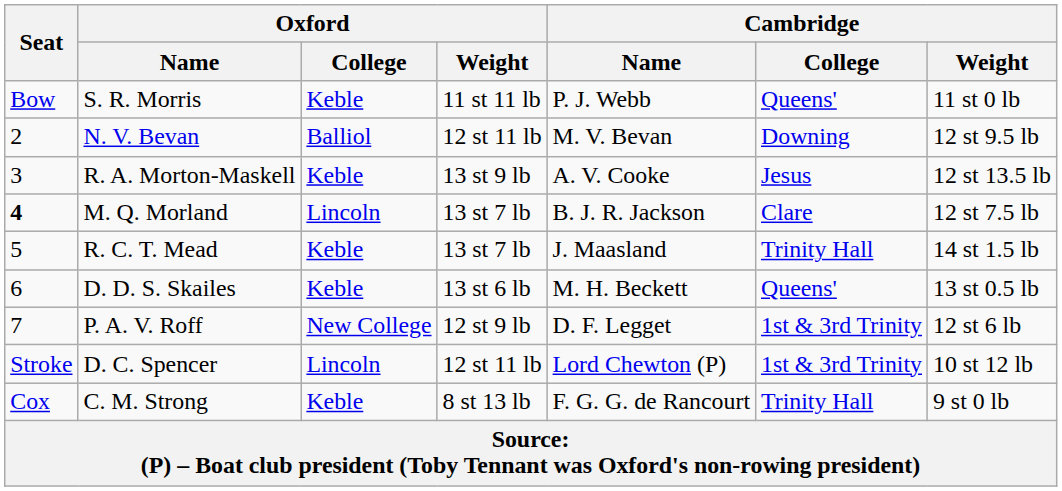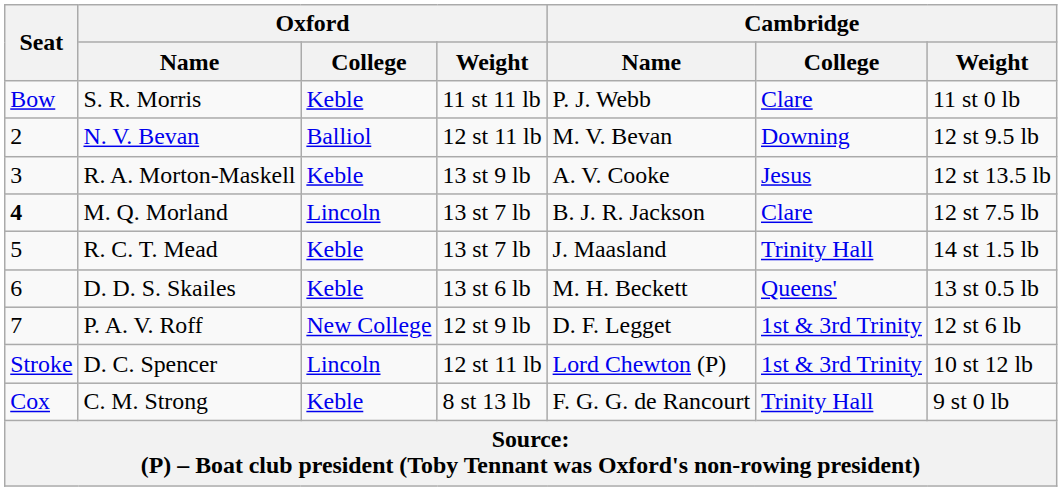(799, 99) Queens' -> (787, 99) Clare
